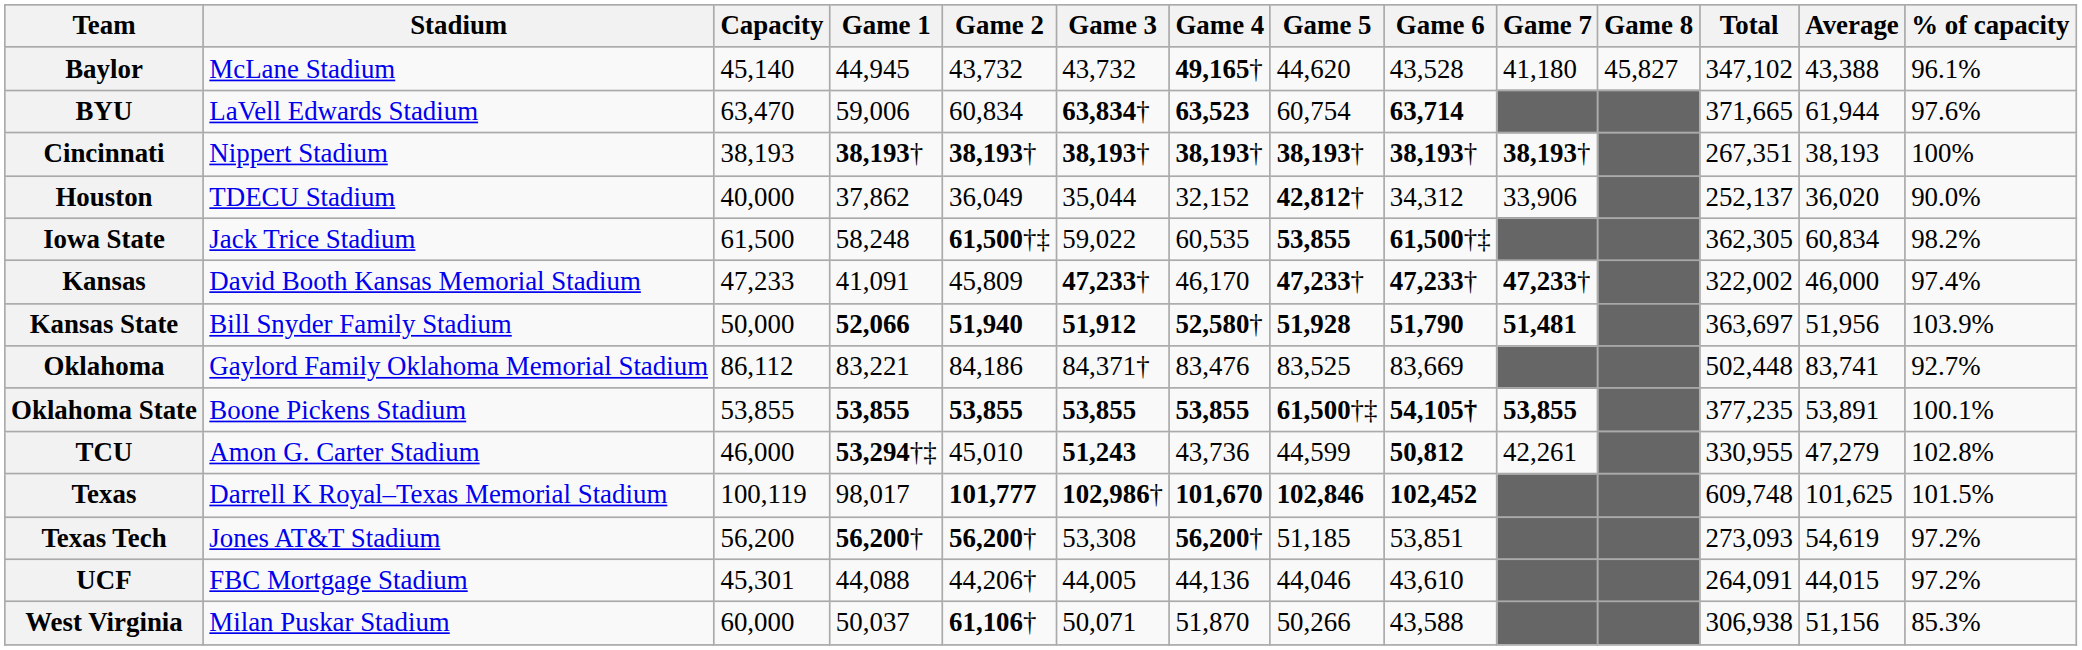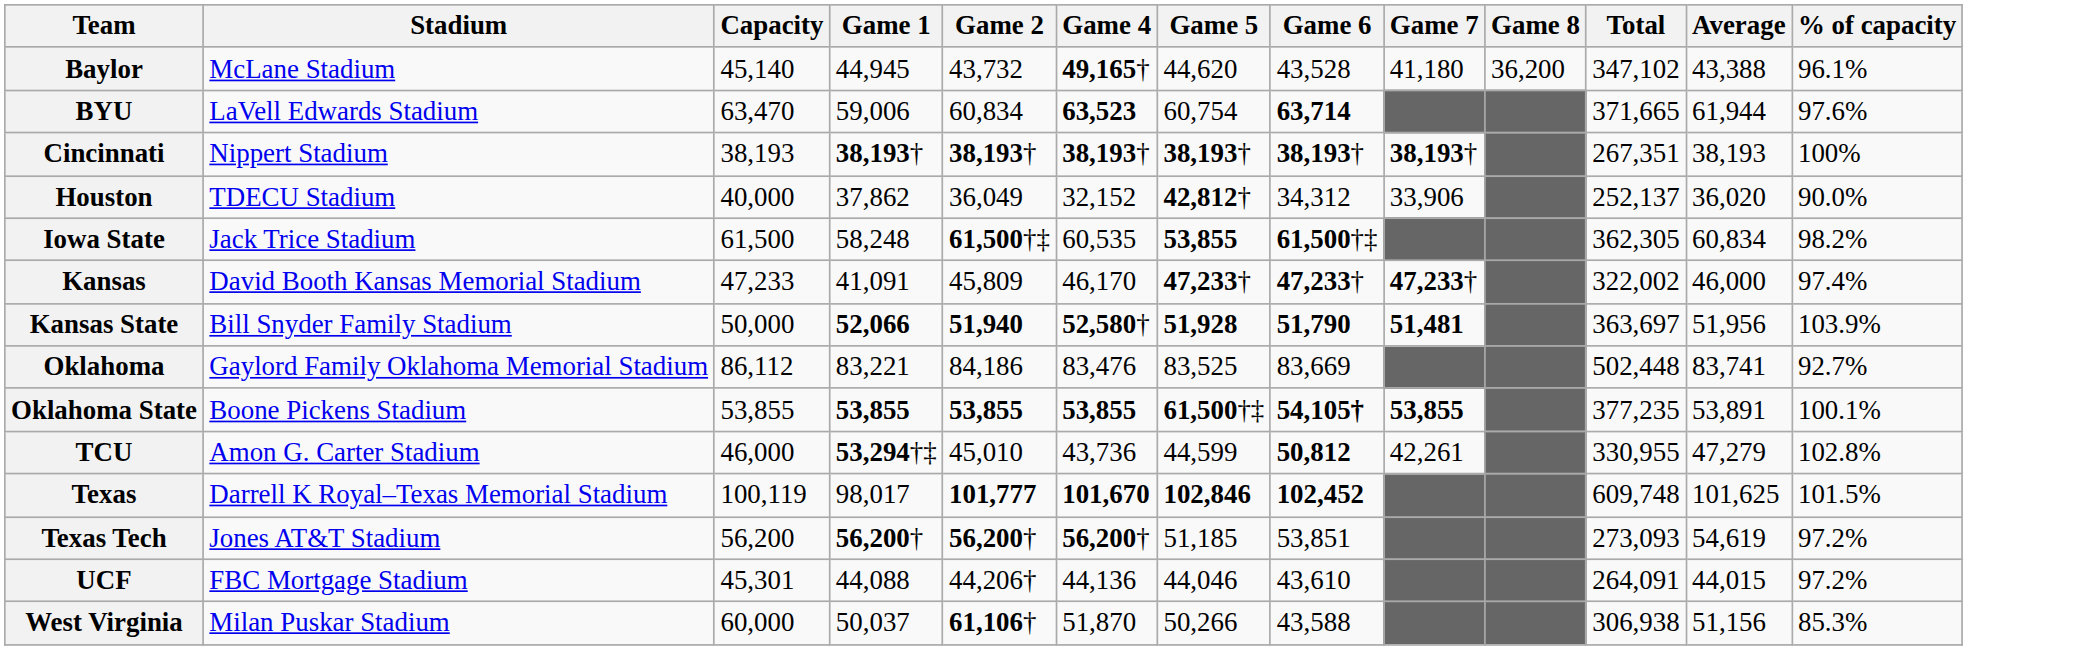- column: (1113, 25)
(1641, 68) 45,827 -> (1528, 68) 36,200
